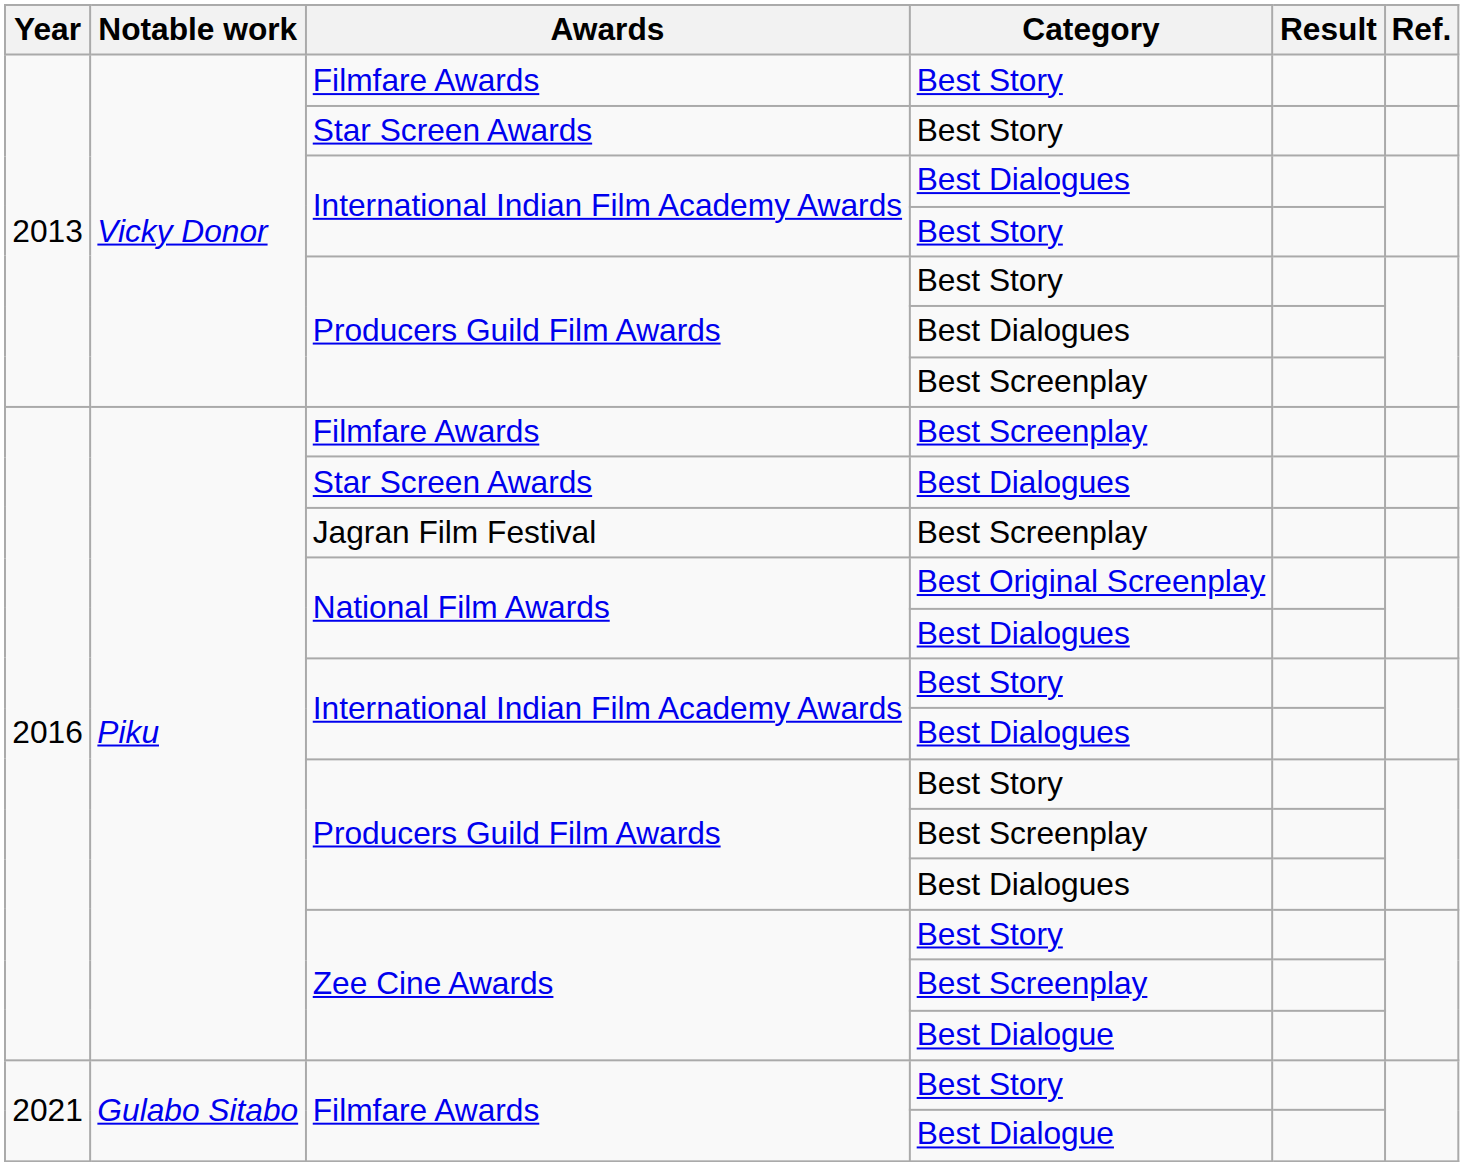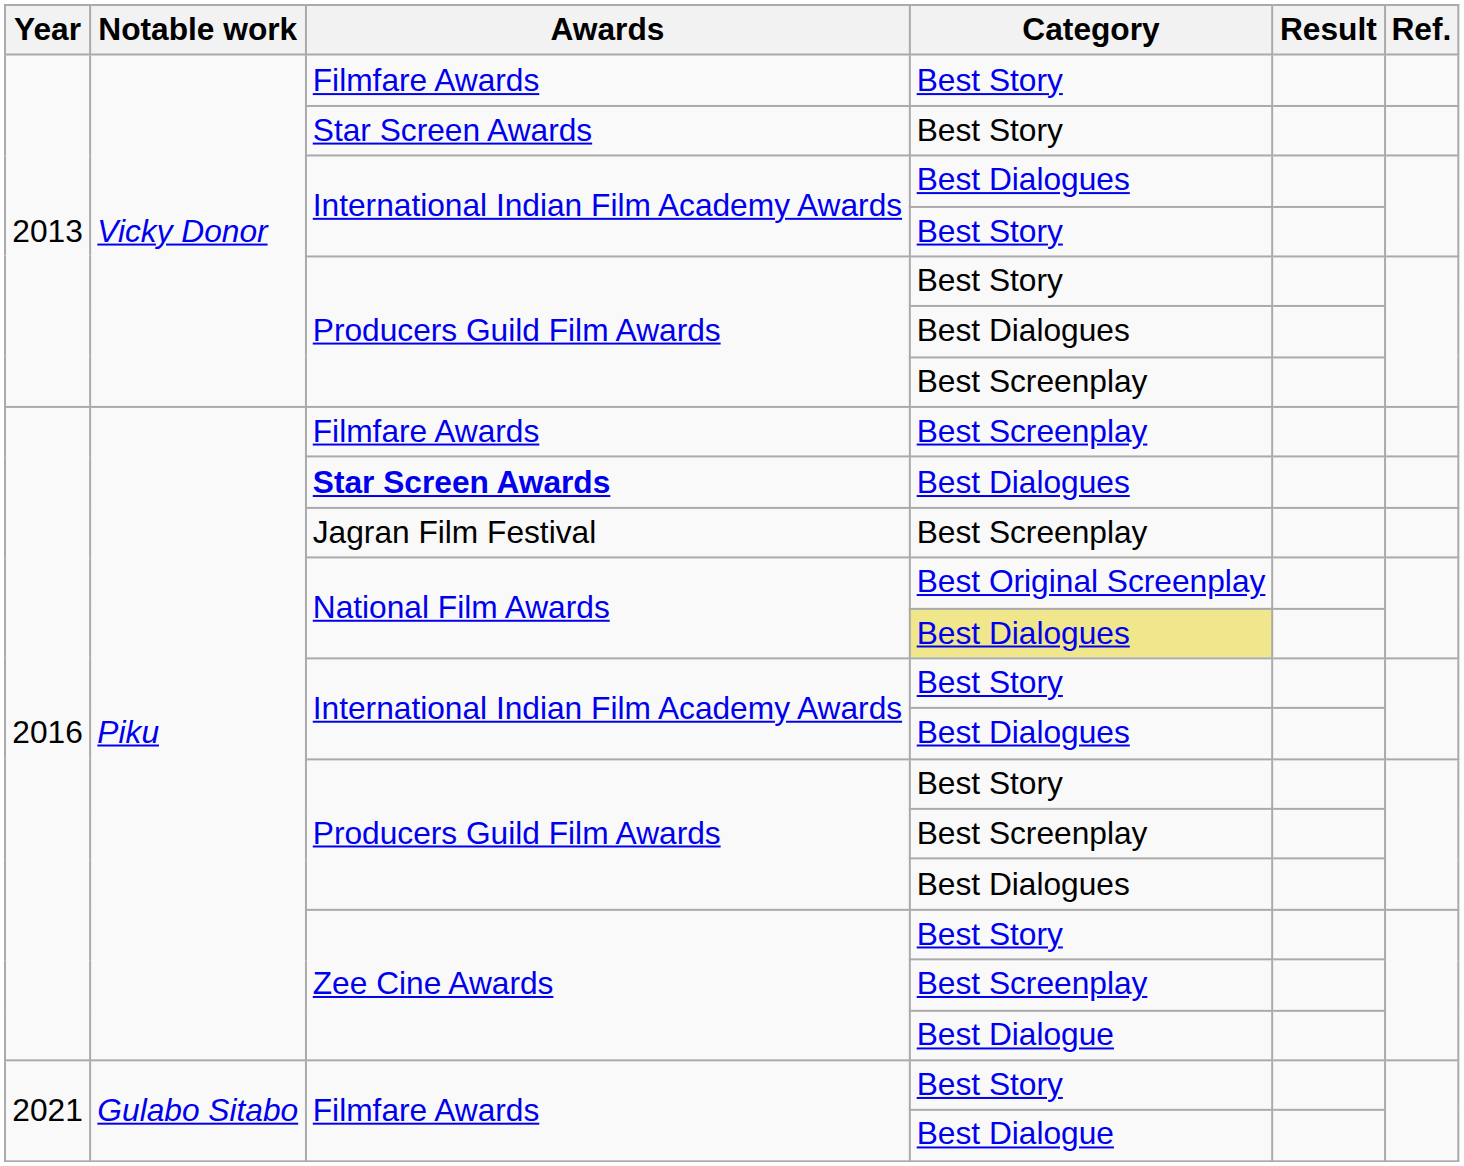(452, 481) normal -> (462, 481) bold
(1023, 632) no background -> (1023, 632) khaki background
